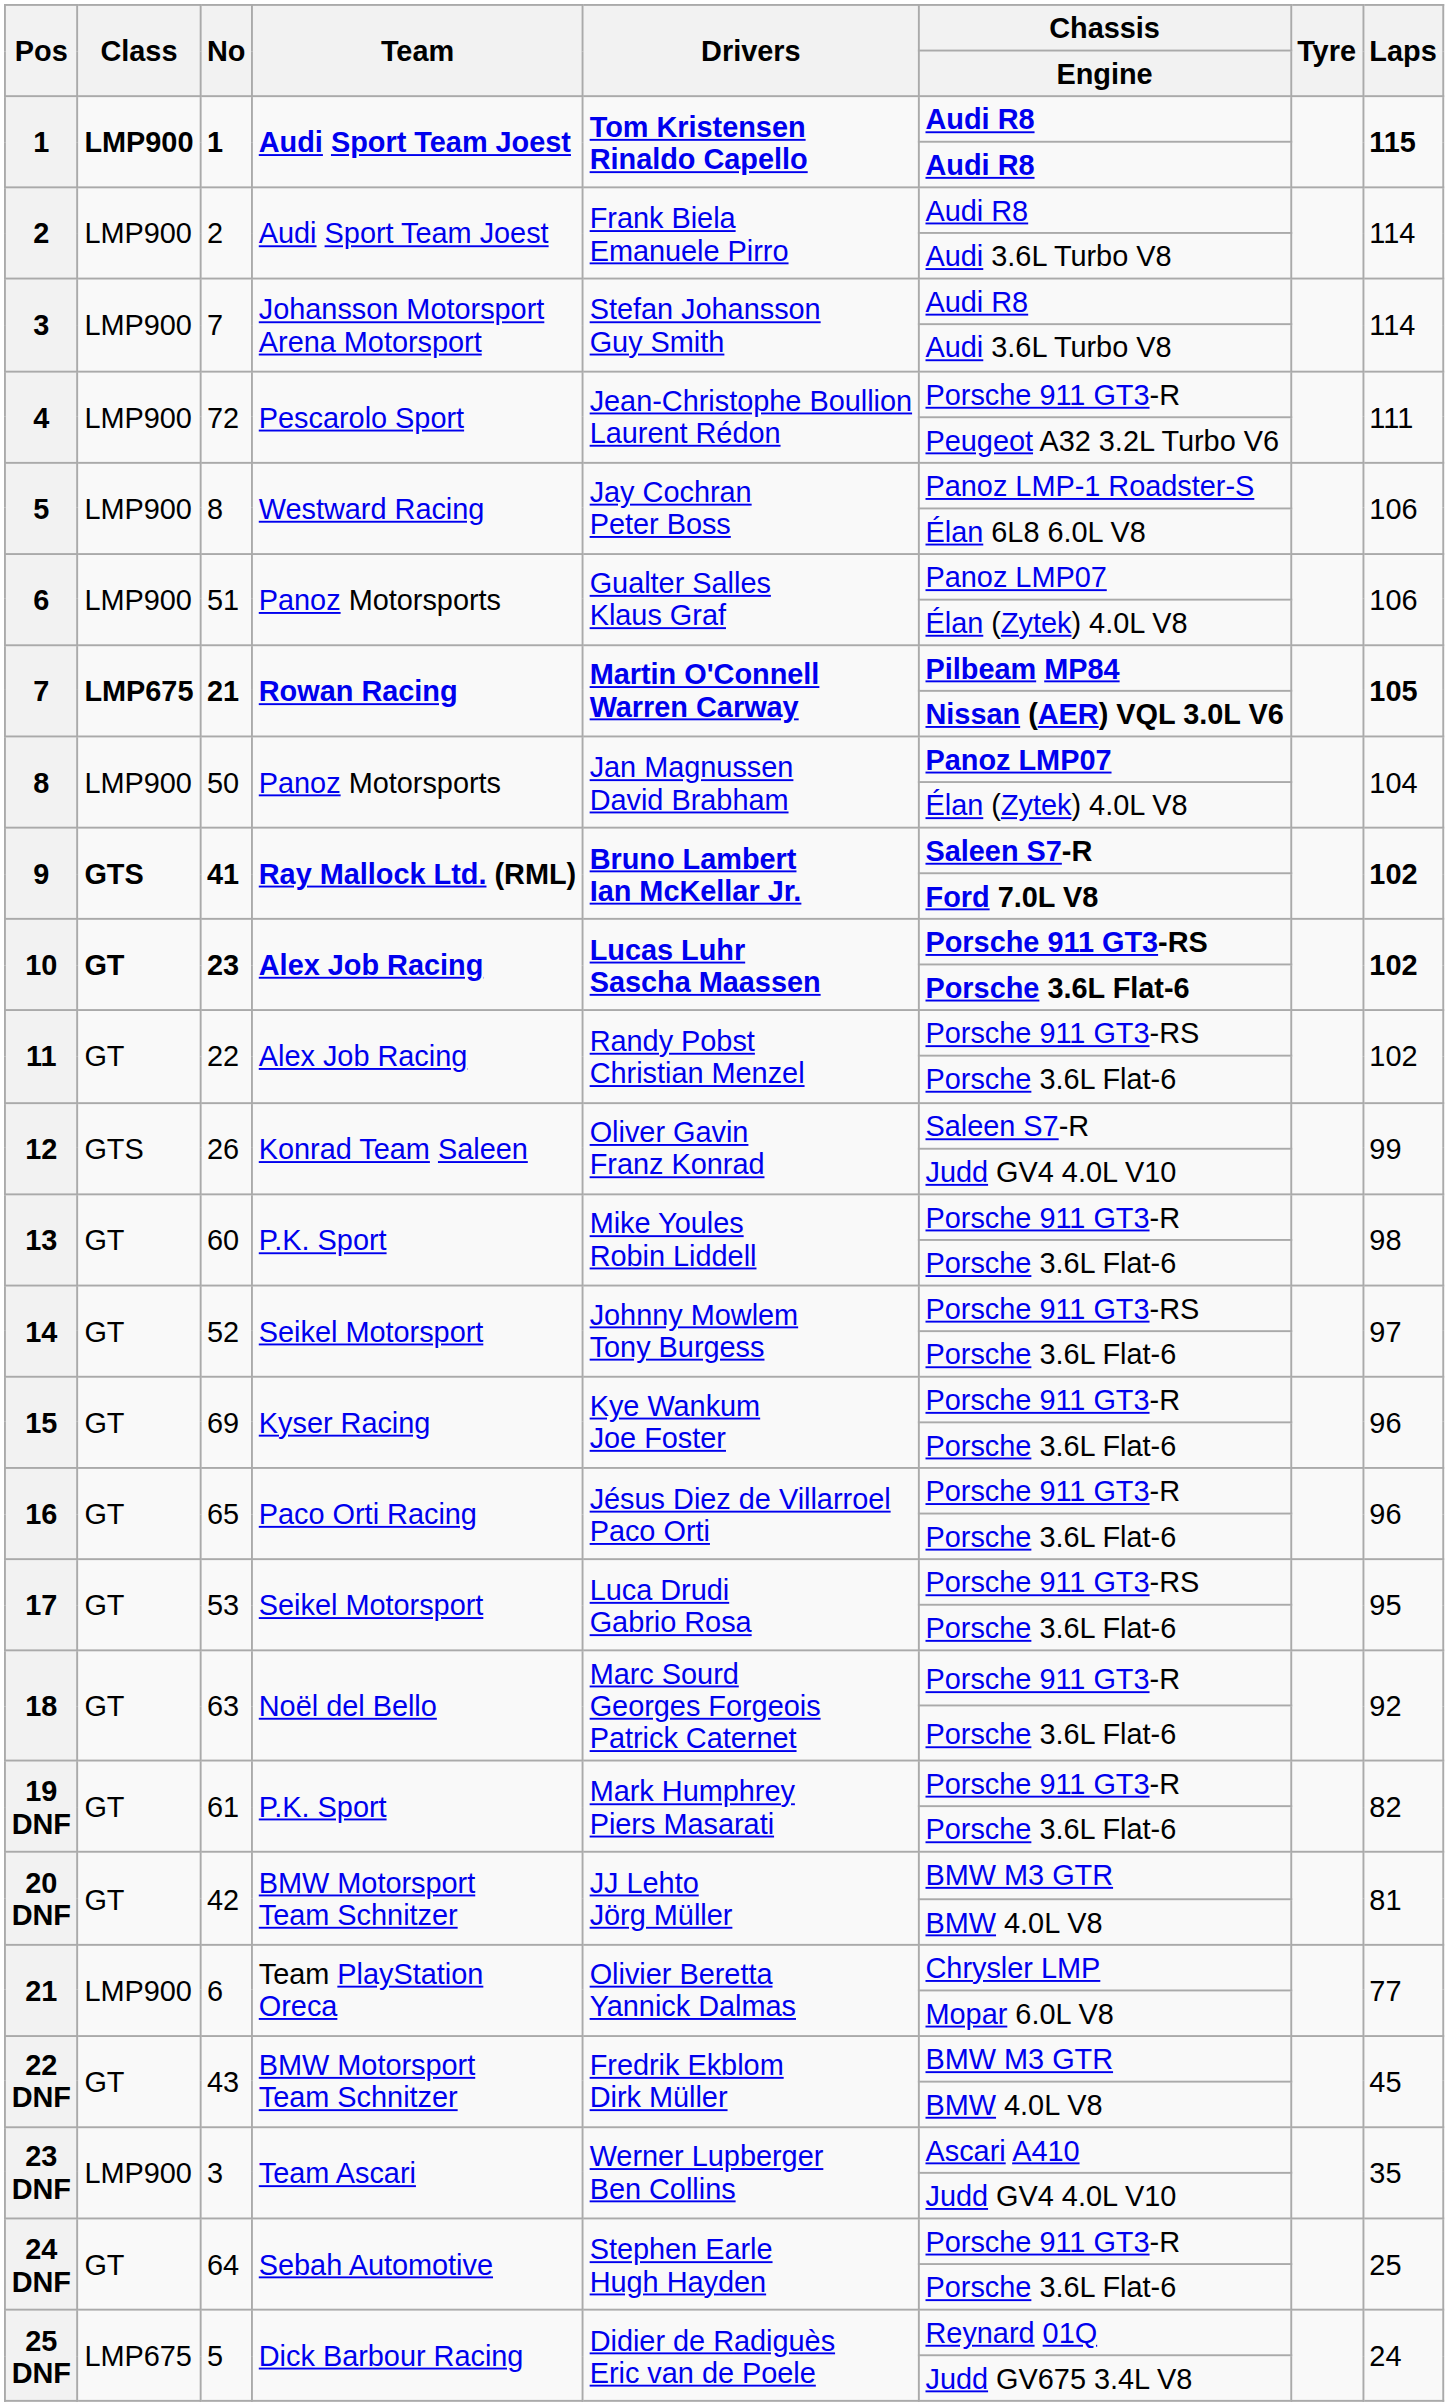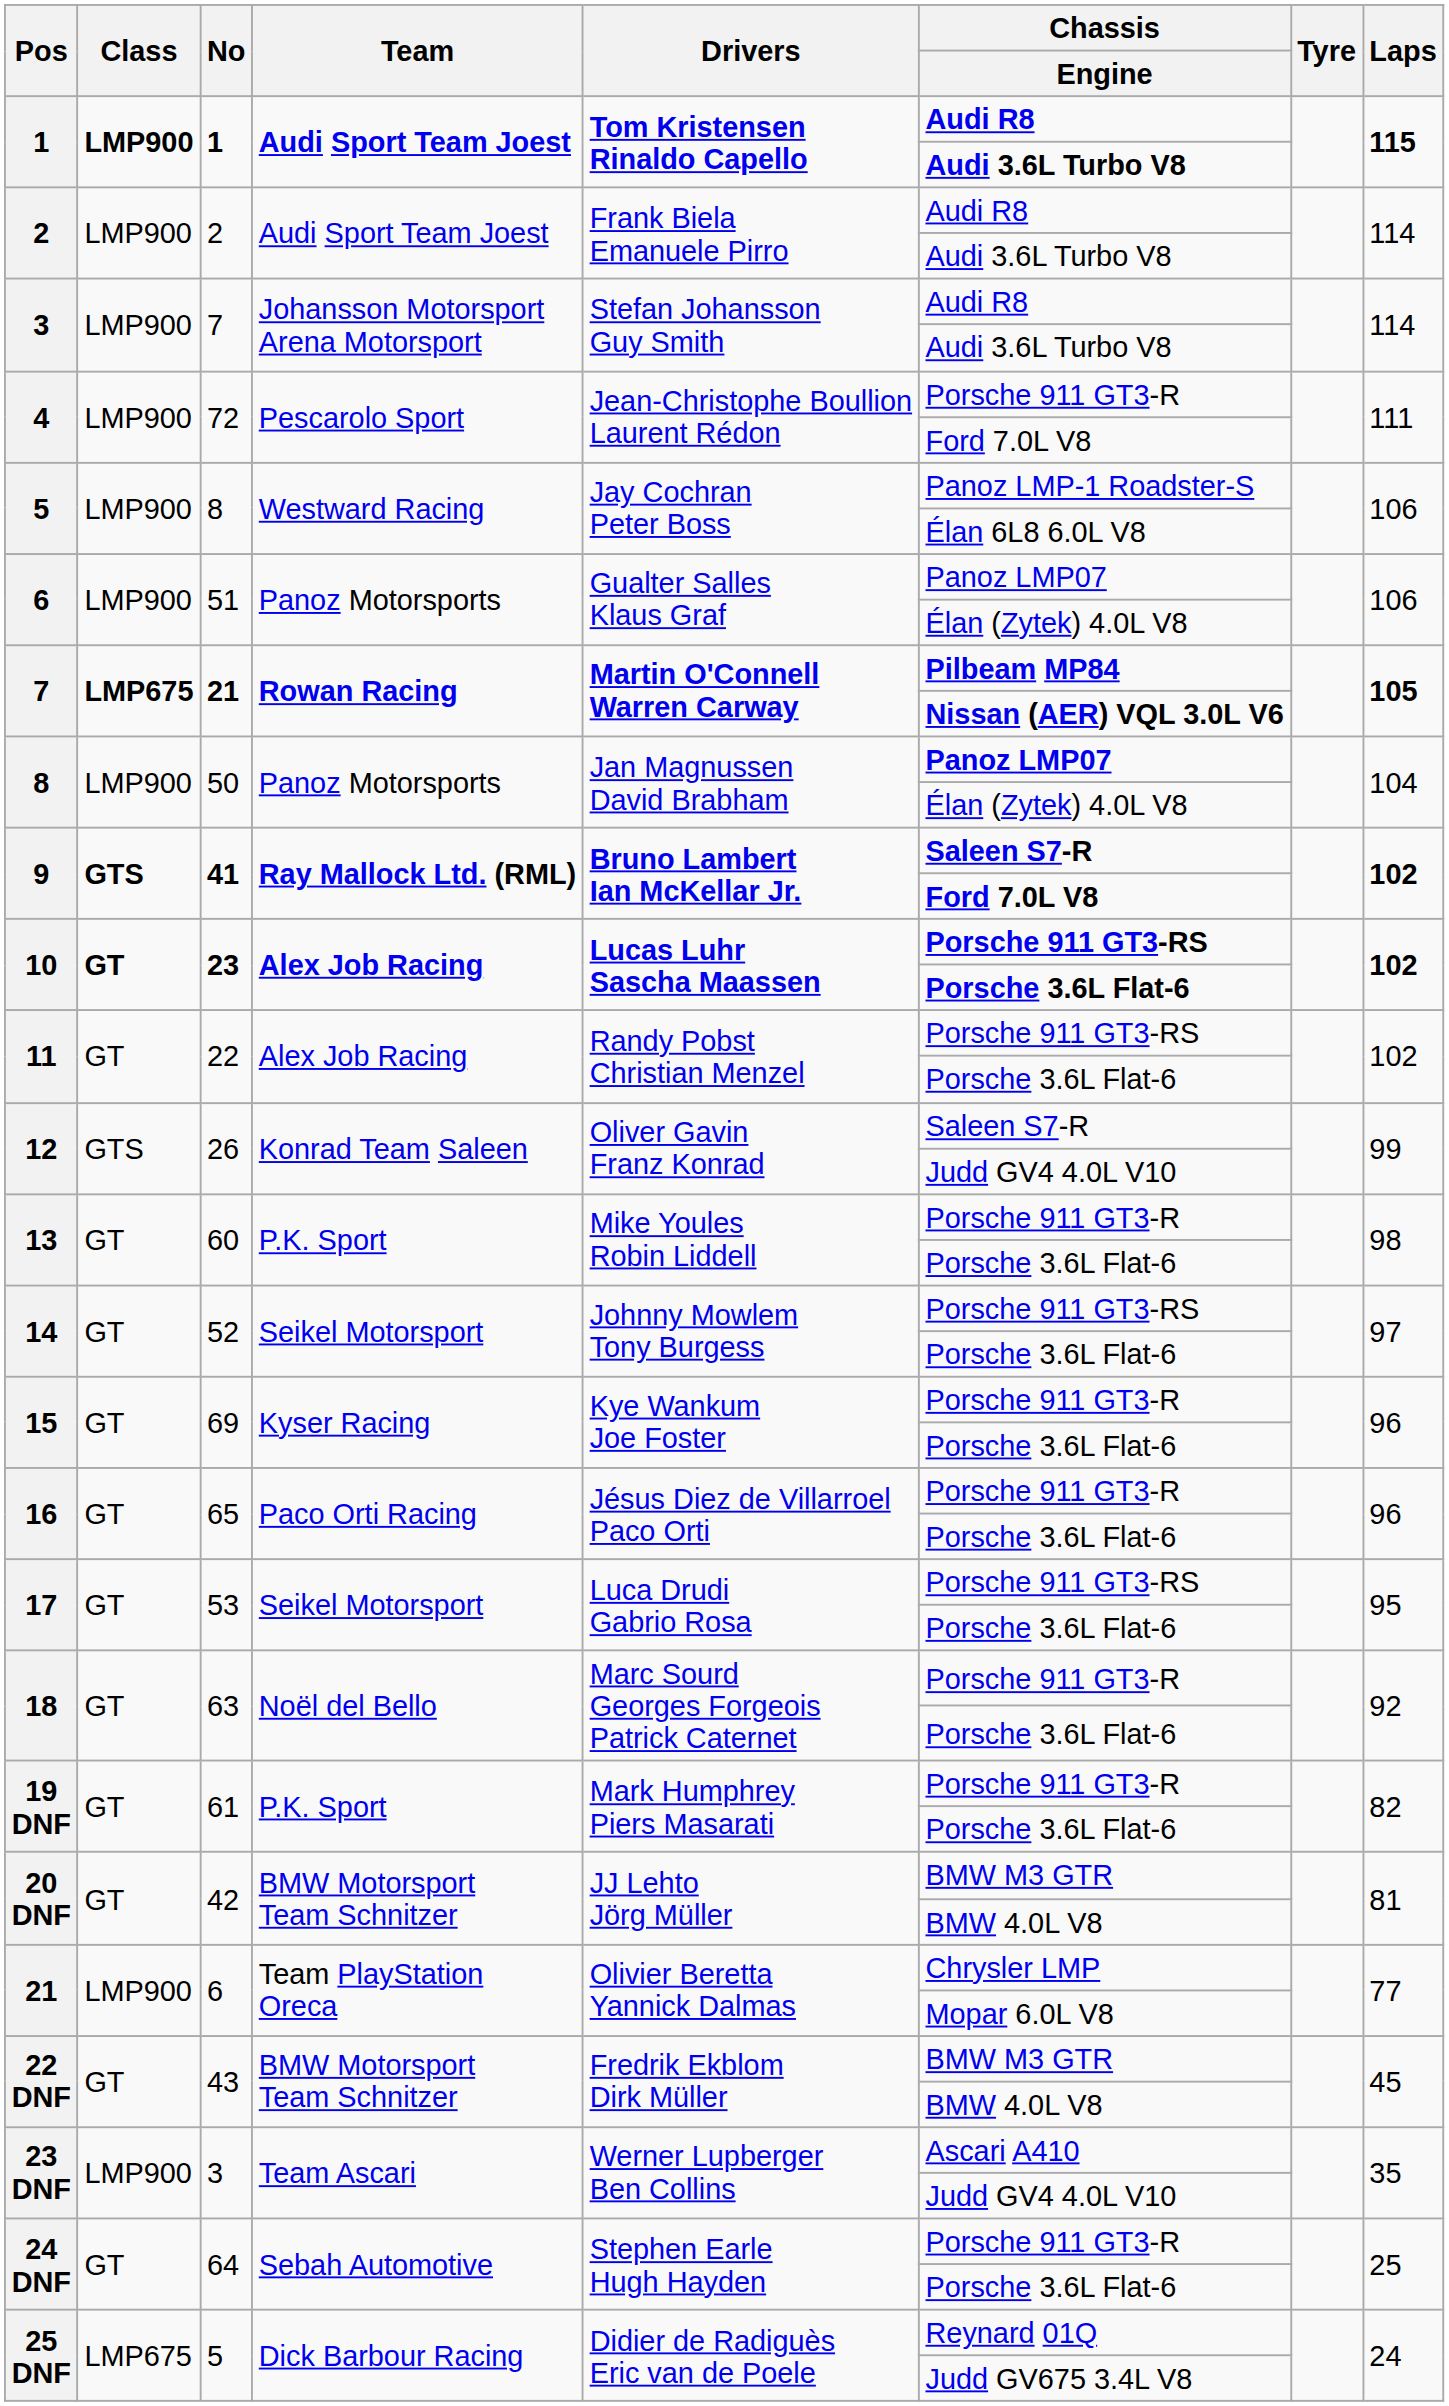(980, 165) Audi R8 -> (1056, 165) Audi 3.6L Turbo V8
(1102, 439) Peugeot A32 3.2L Turbo V6 -> (1008, 439) Ford 7.0L V8
